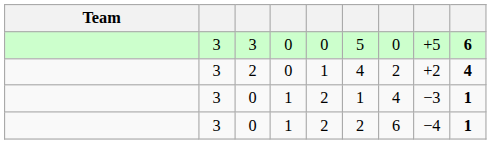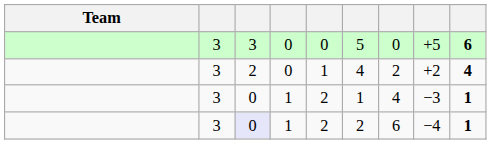(252, 125) no background -> (252, 125) lavender background
